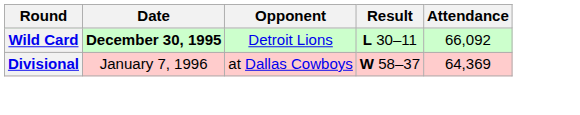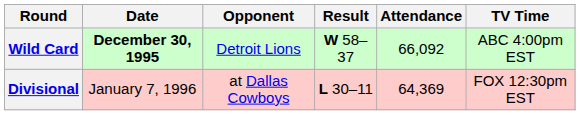+ column: (520, 16)
(390, 40) L 30–11 -> (346, 48) W 58–37
(390, 64) W 58–37 -> (346, 89) L 30–11
